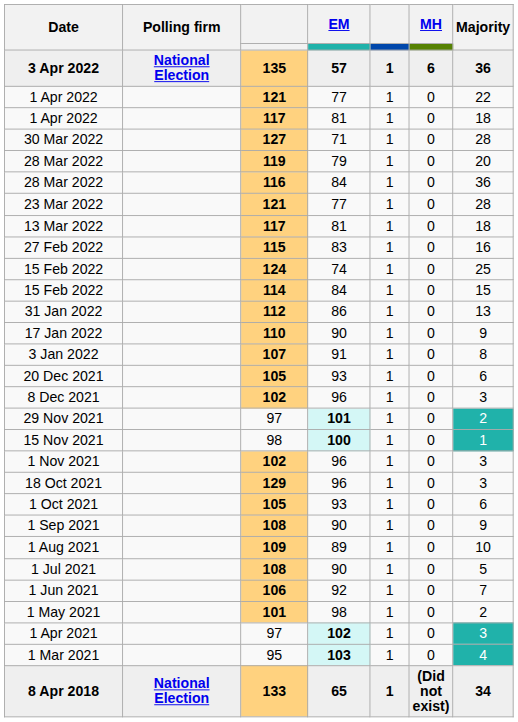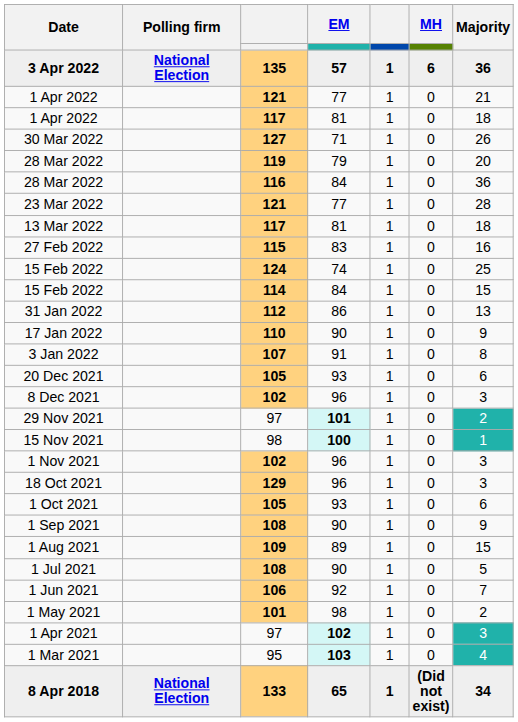(483, 97) 22 -> (483, 97) 21
(483, 140) 28 -> (483, 140) 26
(483, 547) 10 -> (483, 547) 15
